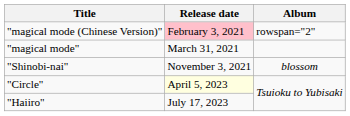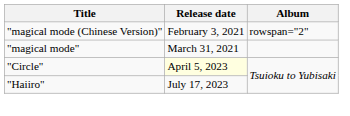(206, 31) pink background -> (206, 31) no background
- row: (38, 66)
